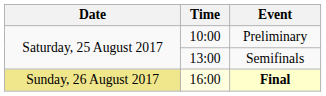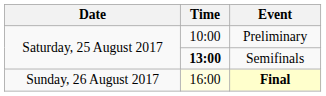(205, 58) normal -> (205, 58) bold
(93, 79) khaki background -> (93, 79) no background
